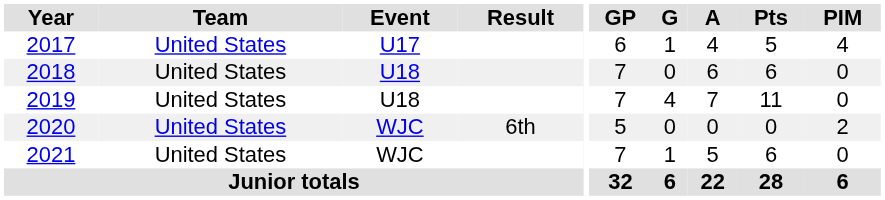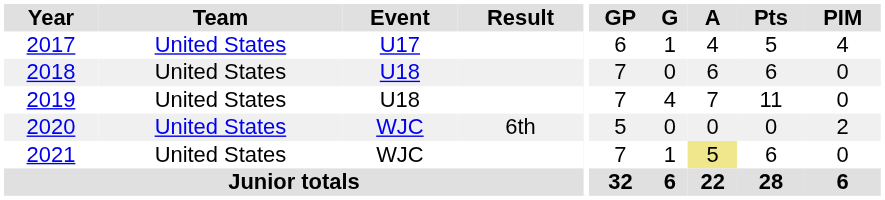(713, 154) no background -> (713, 154) khaki background
